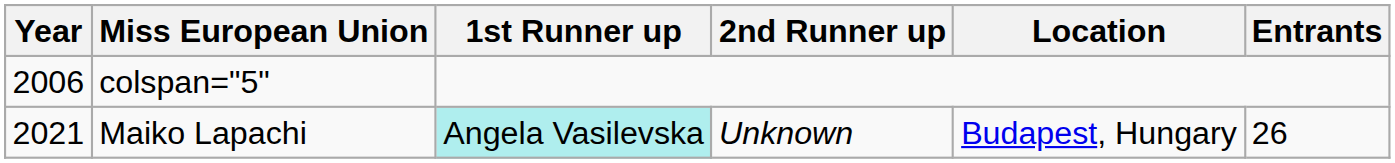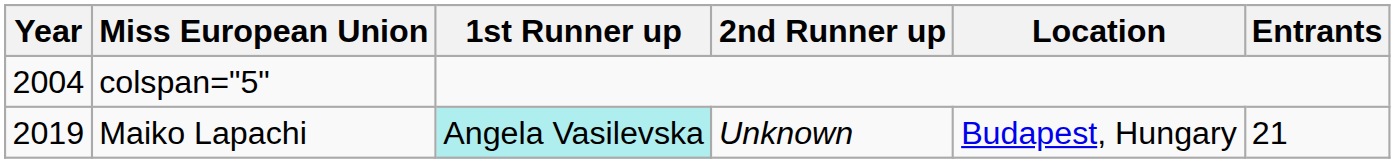(48, 82) 2006 -> (48, 82) 2004
(48, 133) 2021 -> (48, 133) 2019
(1270, 133) 26 -> (1270, 133) 21
